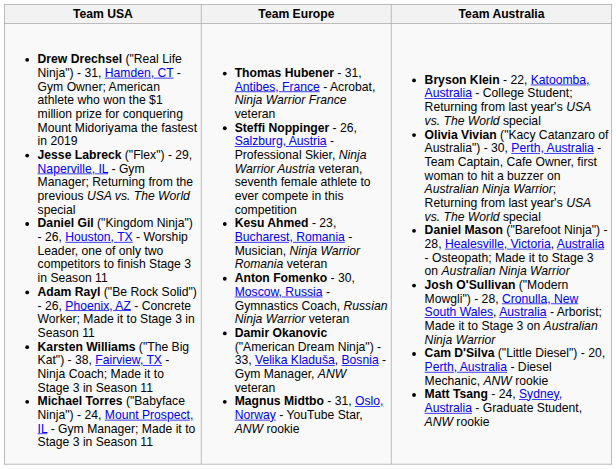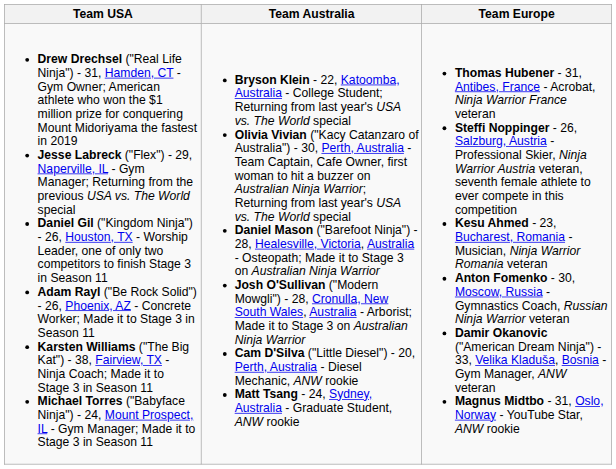columns swapped: (296, 14) <-> (502, 14)
